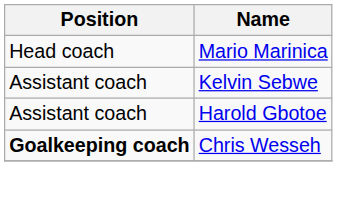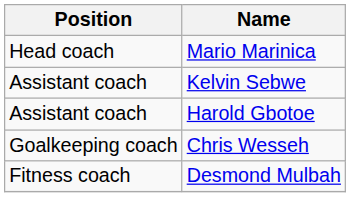(99, 144) bold -> (93, 144) normal
+ row: (264, 176)
